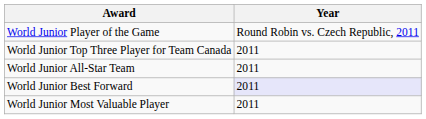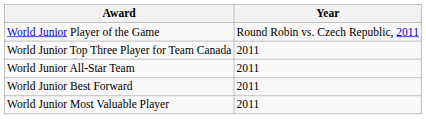(248, 86) lavender background -> (248, 86) no background
